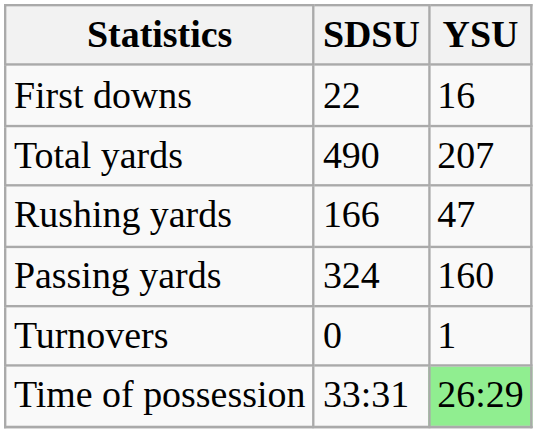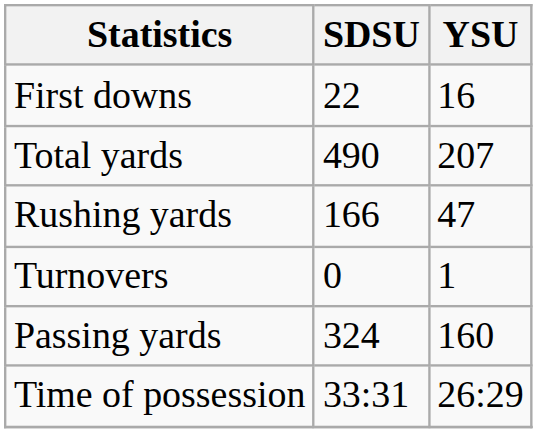rows swapped: (118, 275) <-> (91, 335)
(480, 395) lightgreen background -> (480, 395) no background
